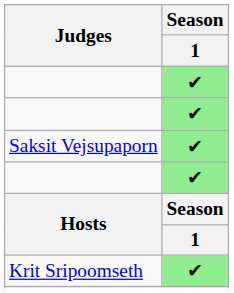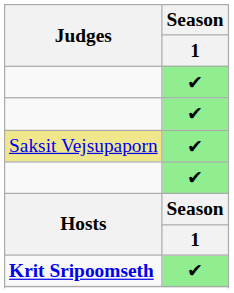(83, 145) no background -> (83, 145) khaki background
(76, 270) normal -> (81, 270) bold
